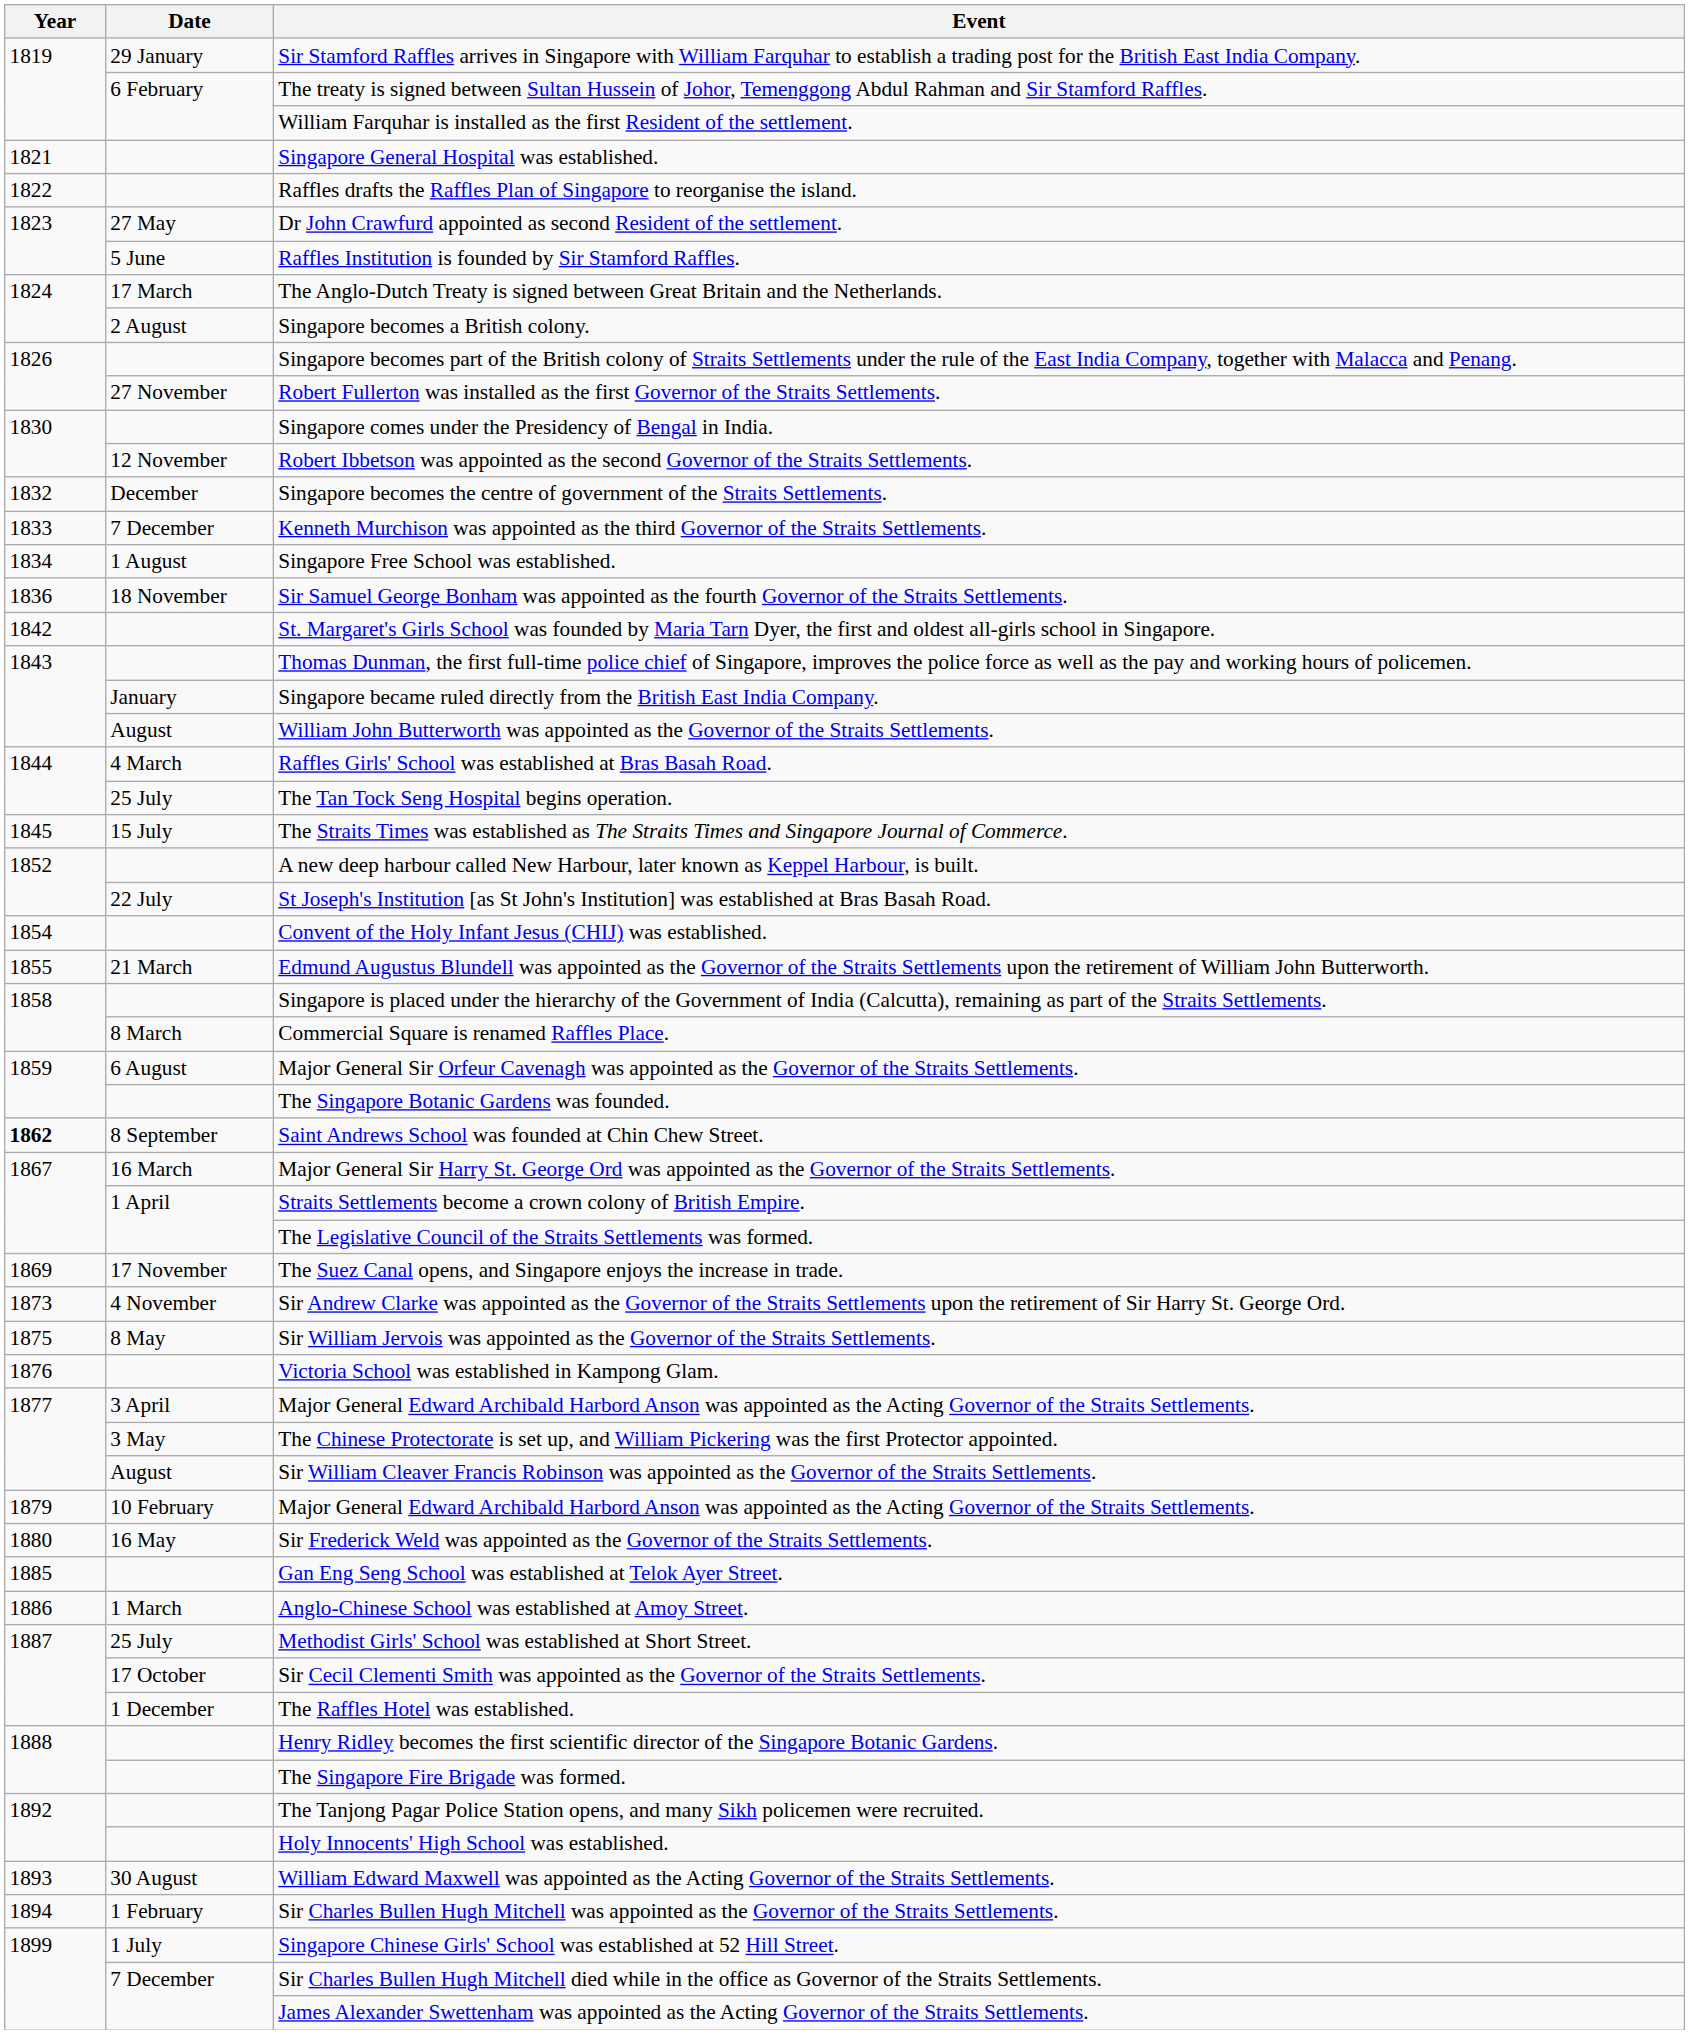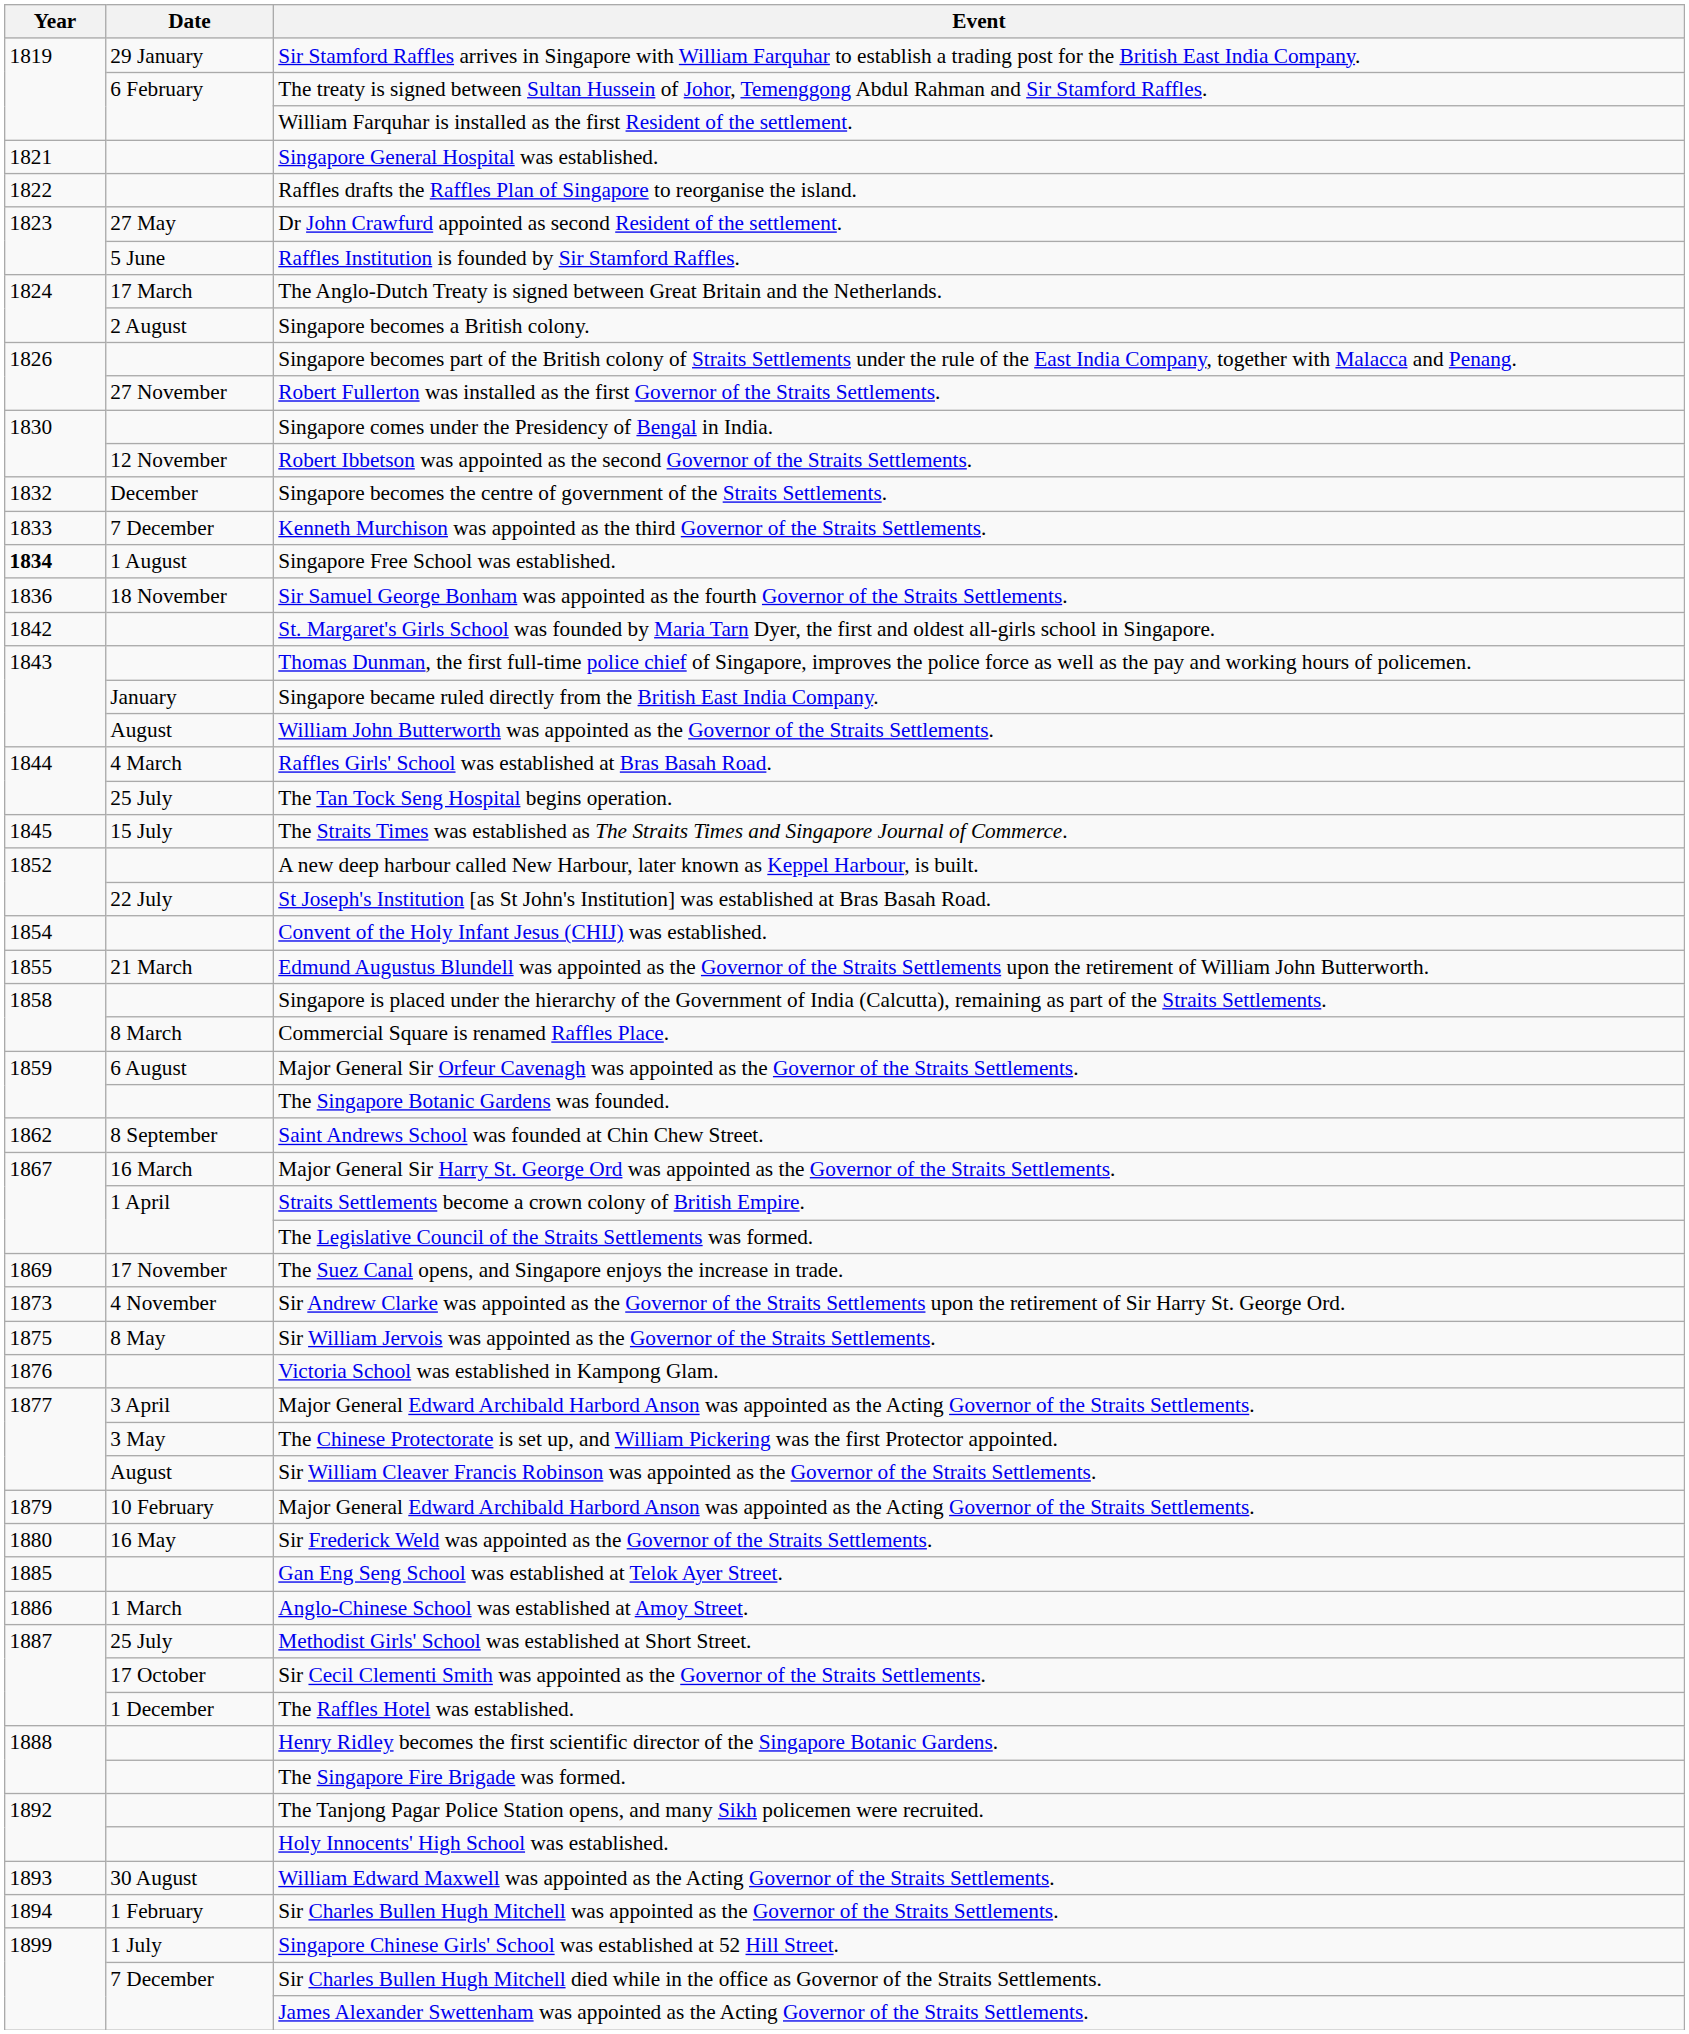(31, 561) normal -> (31, 561) bold
(31, 1135) bold -> (31, 1135) normal
